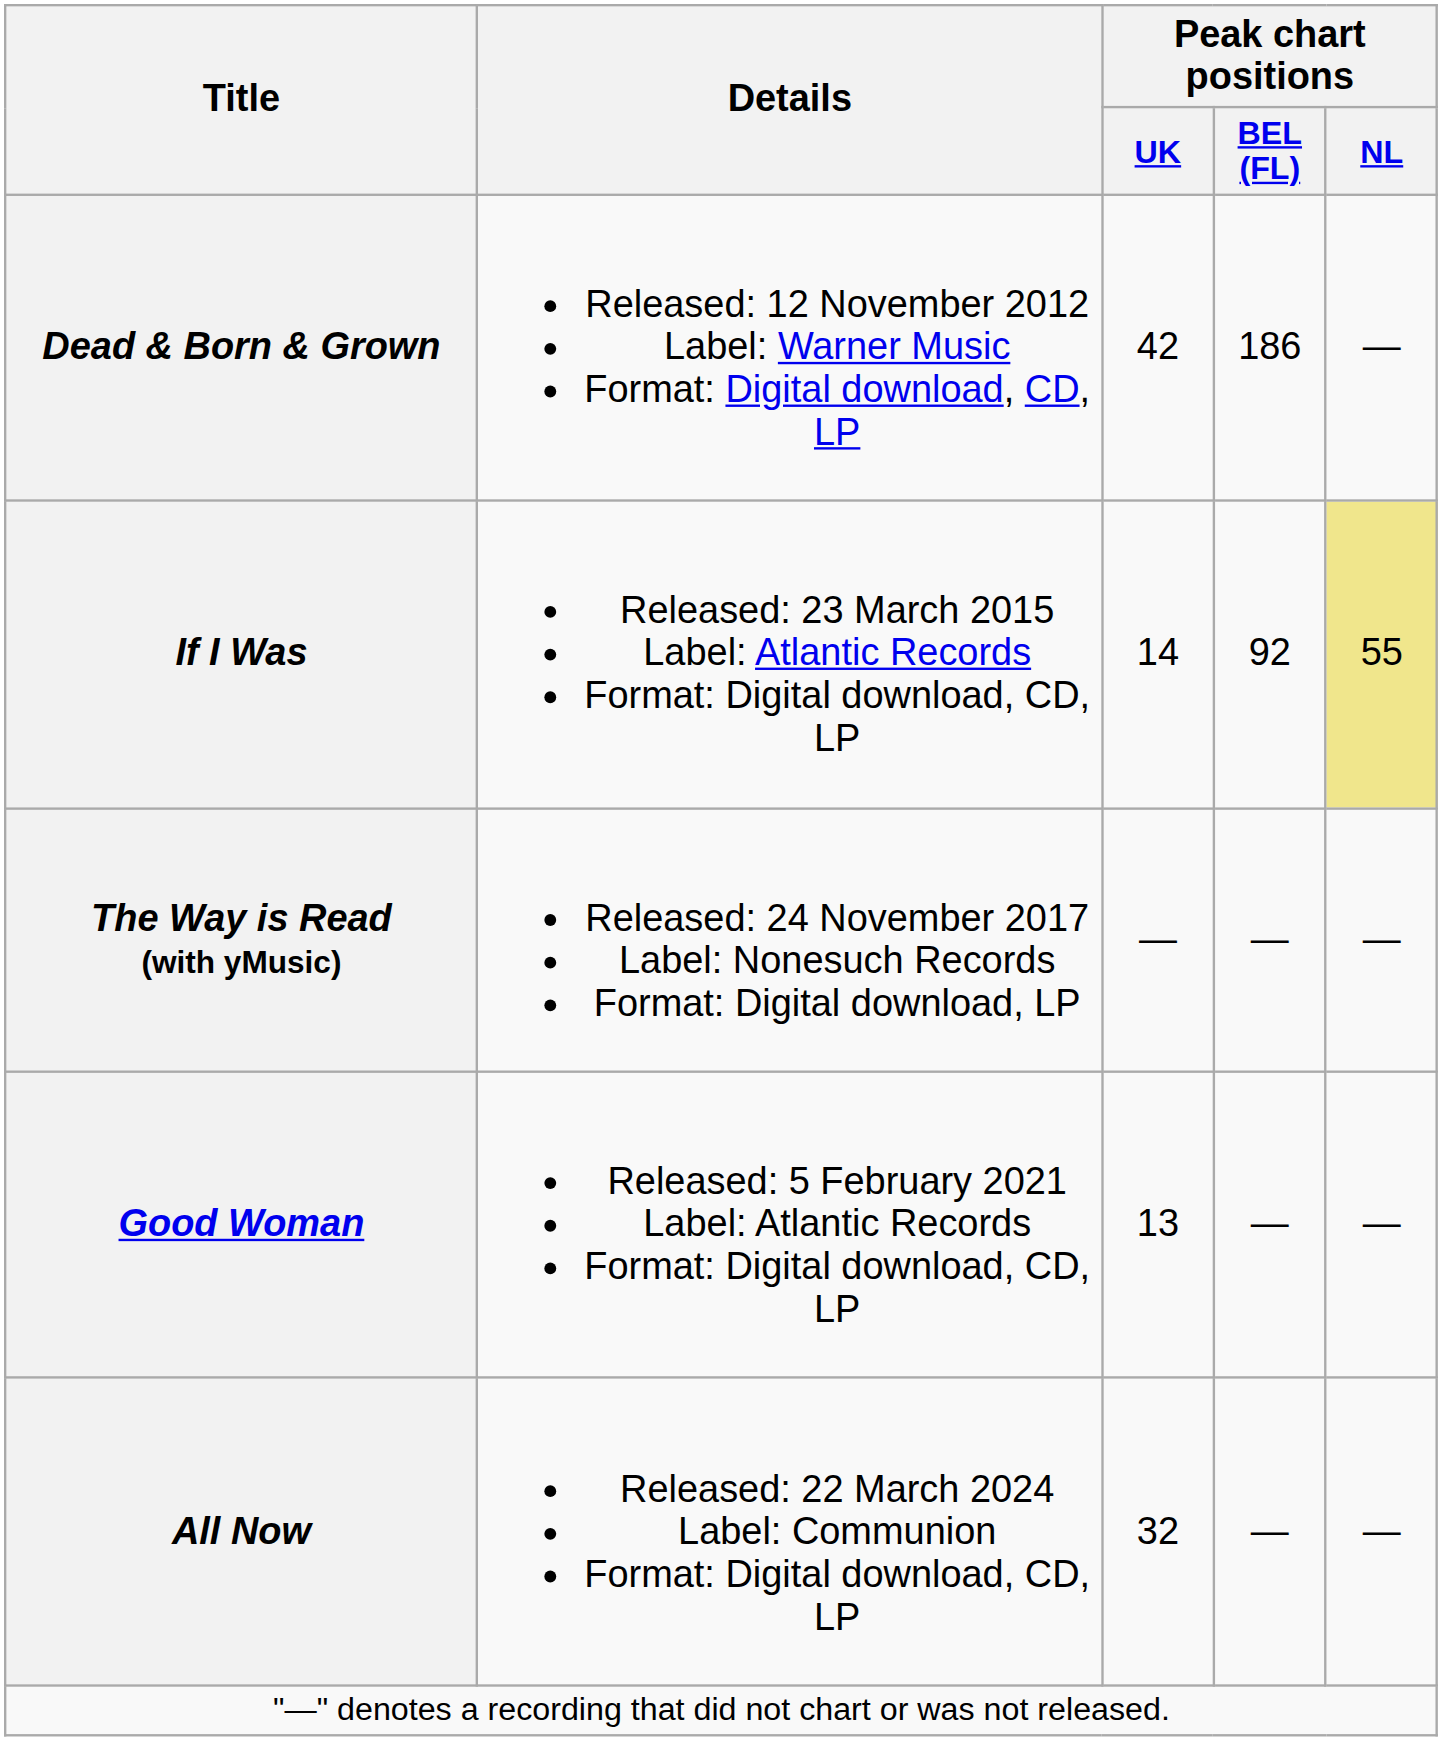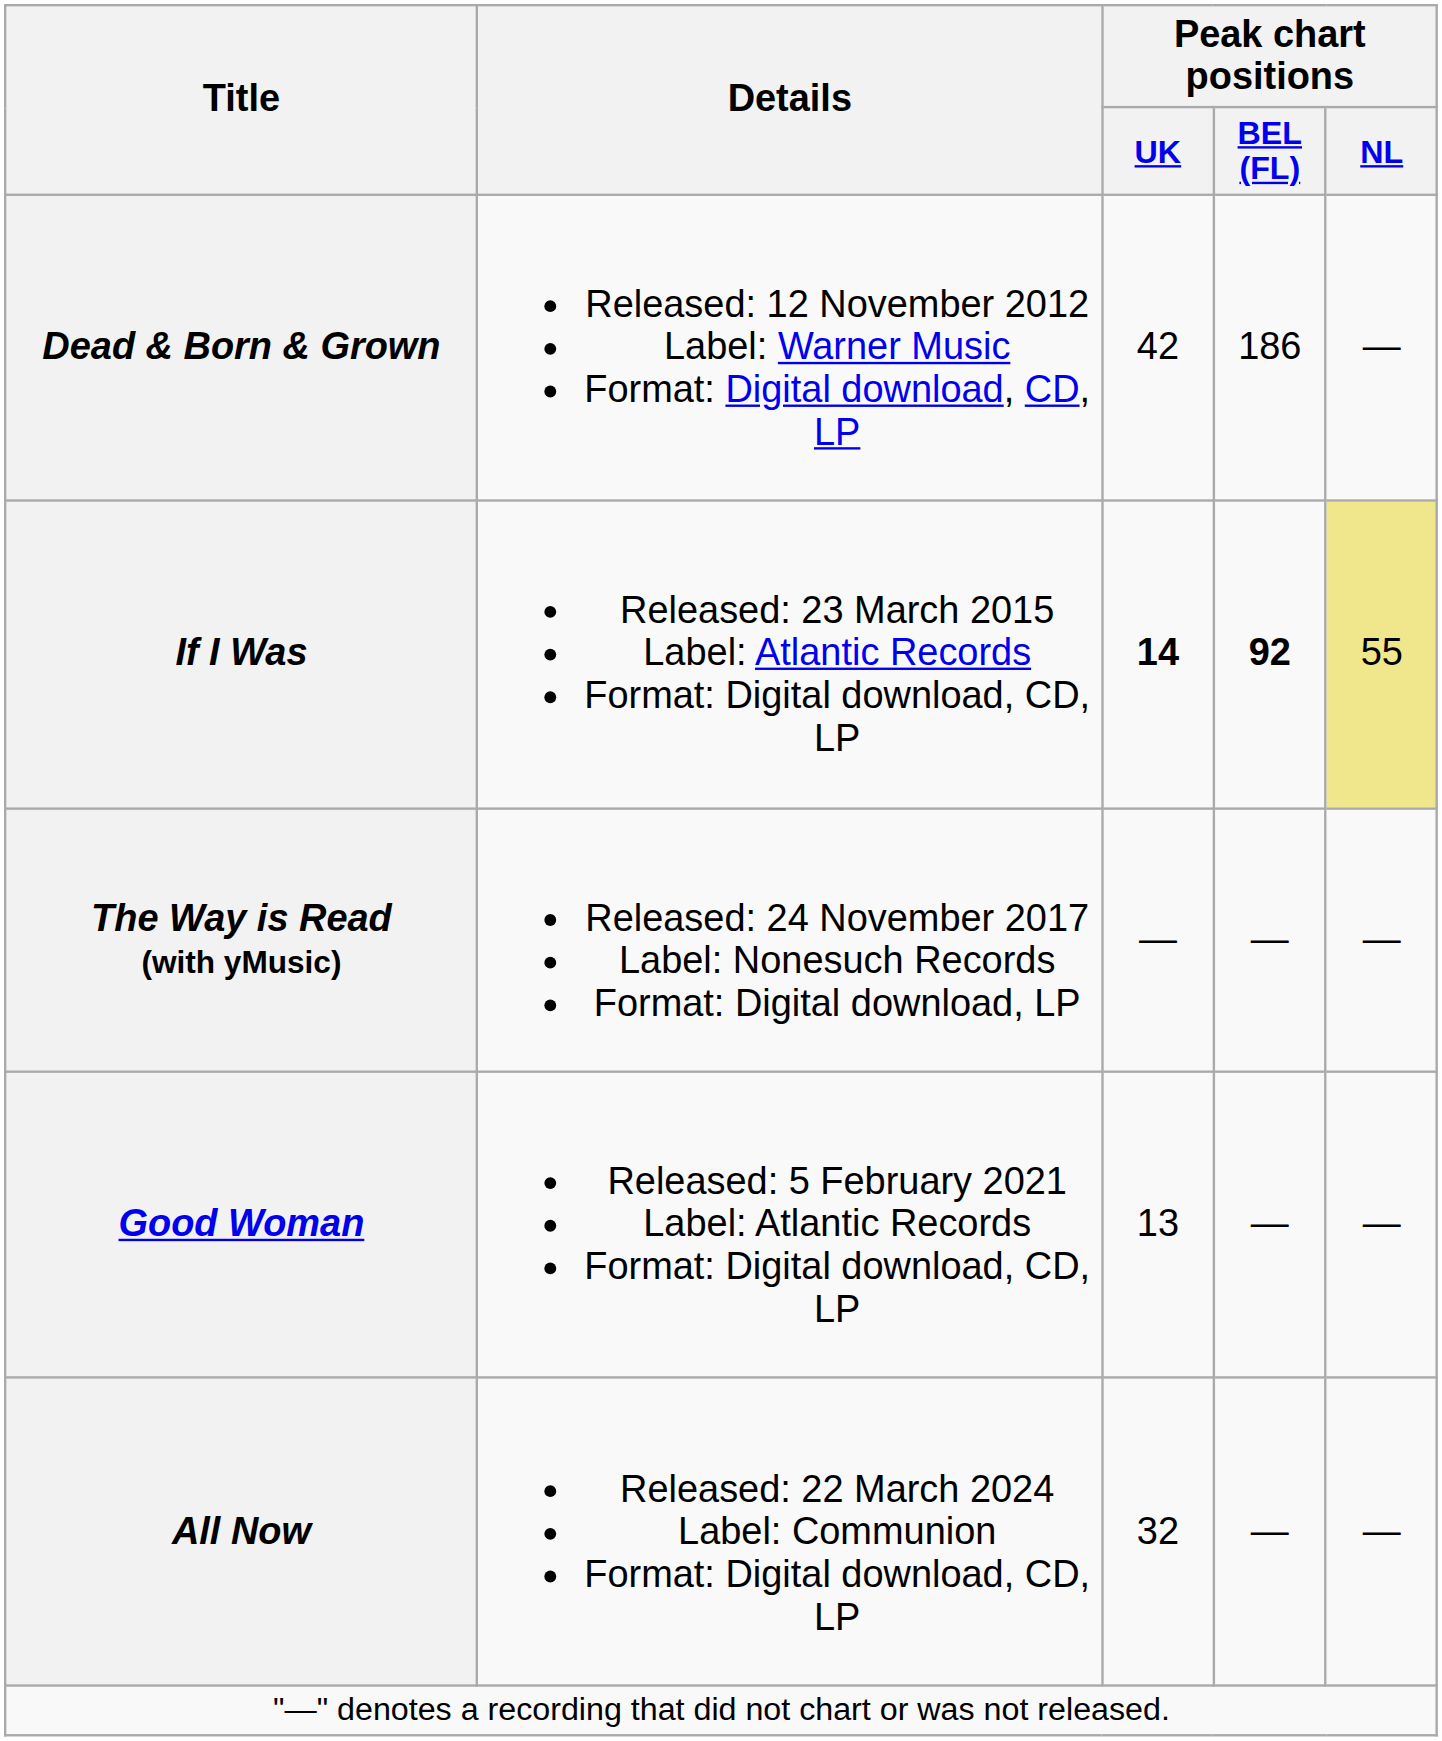(1158, 653) normal -> (1158, 653) bold
(1270, 653) normal -> (1270, 653) bold
